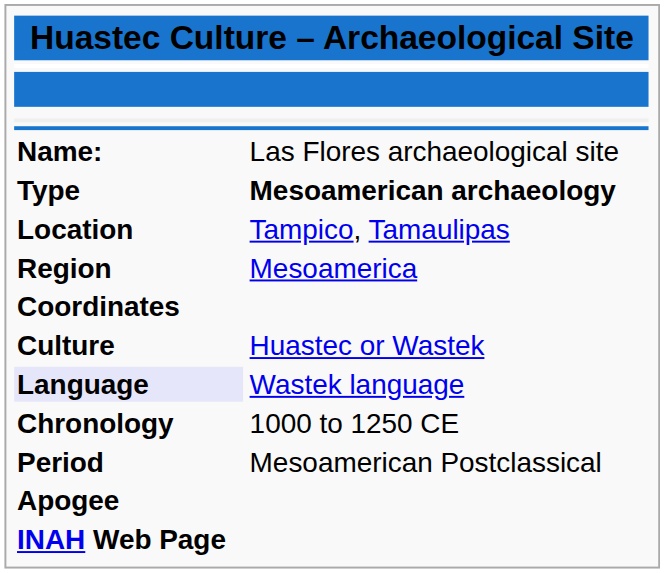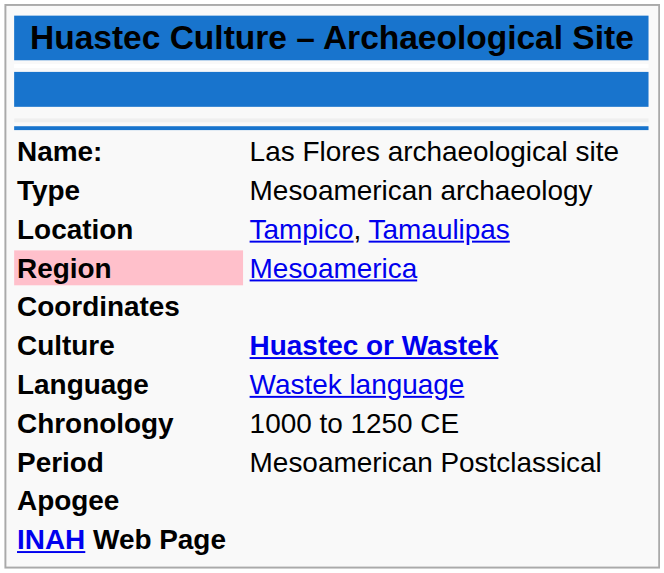(433, 190) bold -> (421, 190) normal
(64, 268) no background -> (64, 268) pink background
(367, 345) normal -> (374, 345) bold
(83, 384) lavender background -> (83, 384) no background
